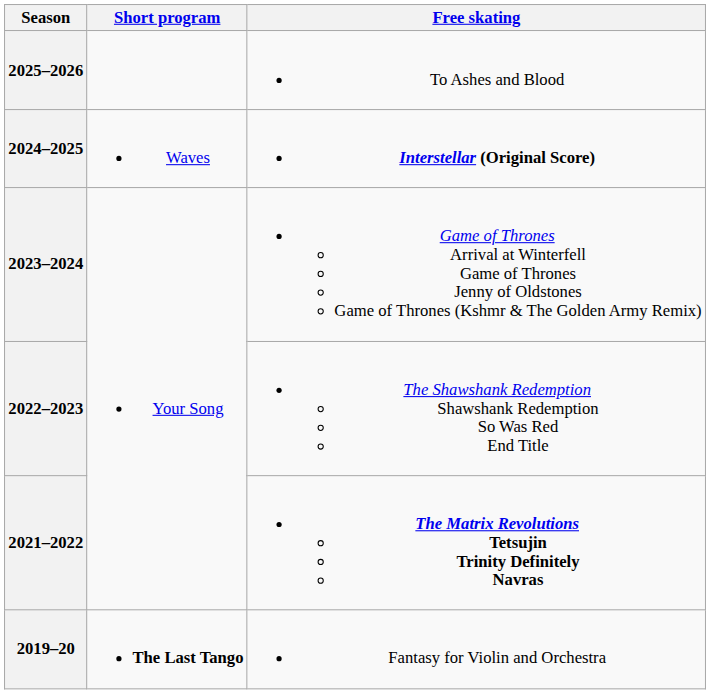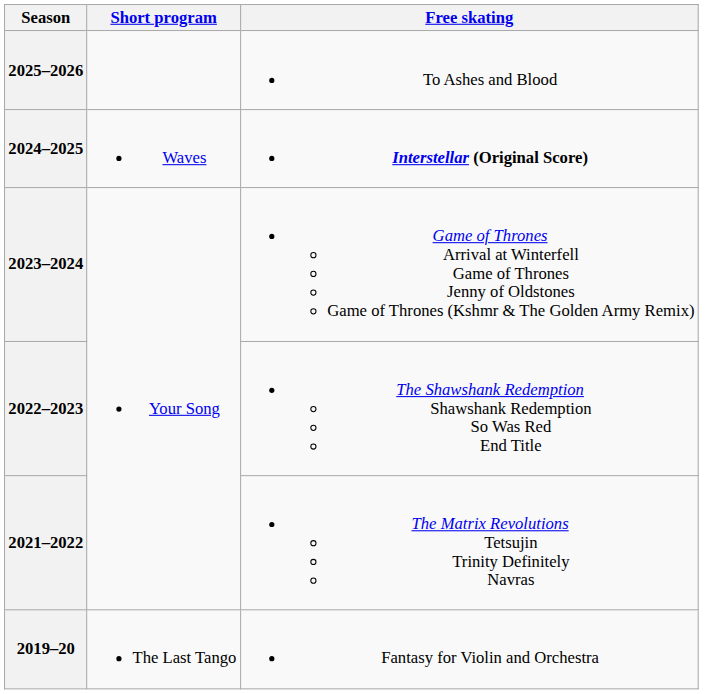(476, 552) bold -> (469, 552) normal
(167, 659) bold -> (164, 659) normal
